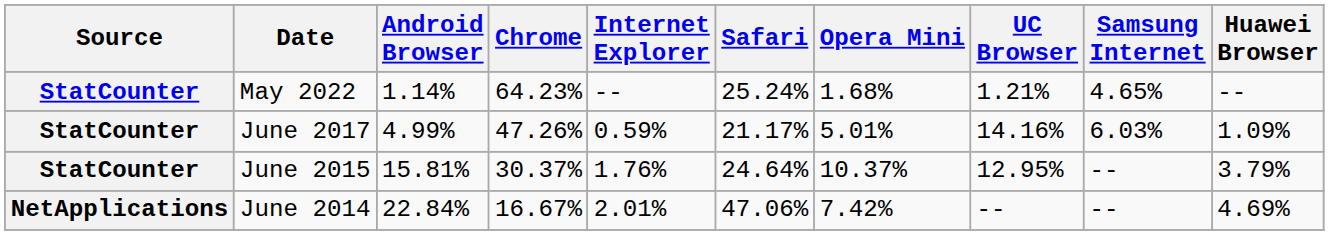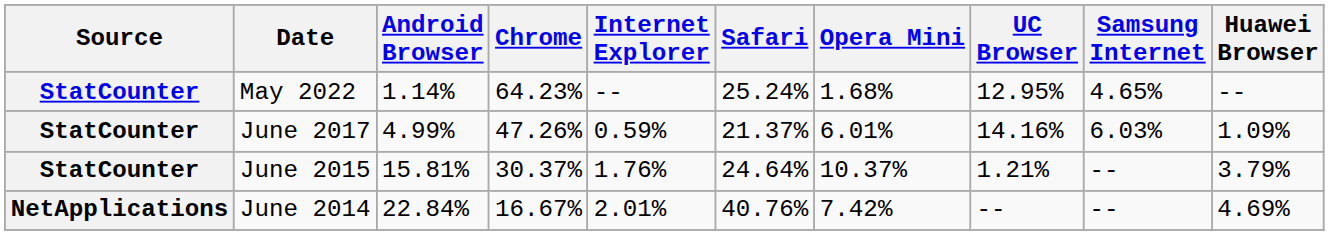(1013, 92) 1.21% -> (1020, 92) 12.95%
(765, 131) 21.17% -> (765, 131) 21.37%
(856, 131) 5.01% -> (856, 131) 6.01%
(1020, 171) 12.95% -> (1013, 171) 1.21%
(765, 210) 47.06% -> (765, 210) 40.76%
